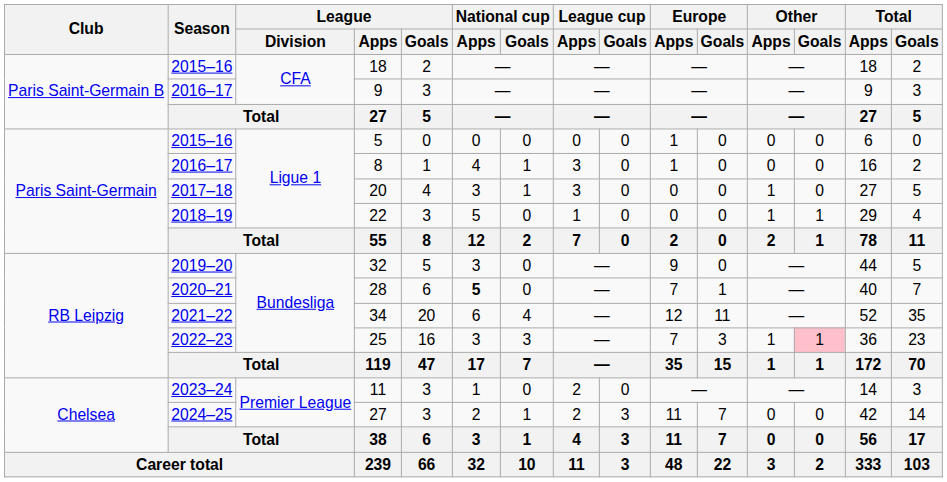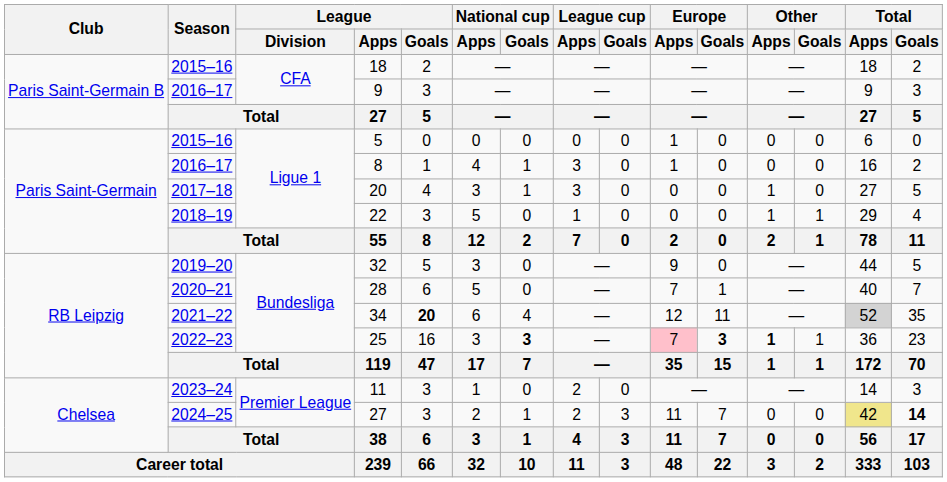(476, 290) bold -> (476, 290) normal
(427, 315) normal -> (427, 315) bold
(868, 315) no background -> (868, 315) lightgrey background
(527, 340) normal -> (527, 340) bold
(674, 340) no background -> (674, 340) pink background
(722, 340) normal -> (722, 340) bold
(771, 340) normal -> (771, 340) bold
(820, 340) pink background -> (820, 340) no background
(868, 414) no background -> (868, 414) khaki background
(917, 414) normal -> (917, 414) bold
